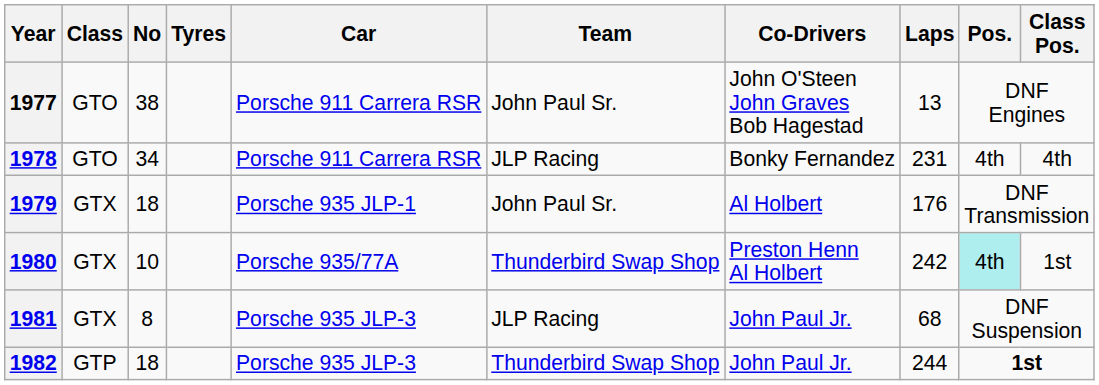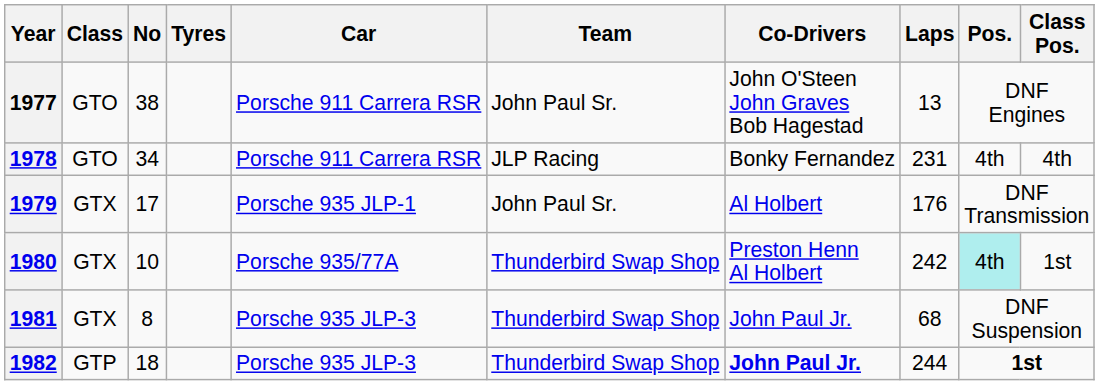(147, 204) 18 -> (147, 204) 17
(545, 318) JLP Racing -> (605, 318) Thunderbird Swap Shop
(790, 364) normal -> (795, 364) bold
